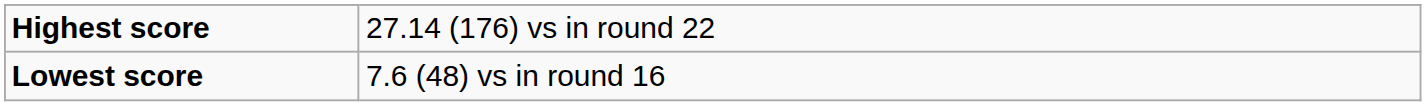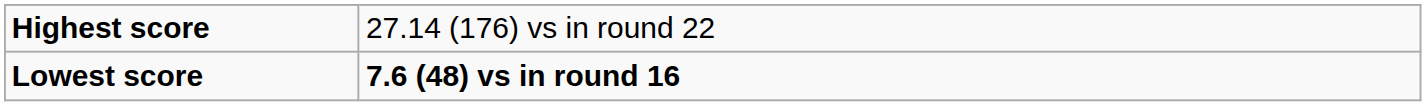(516, 75) normal -> (523, 75) bold
